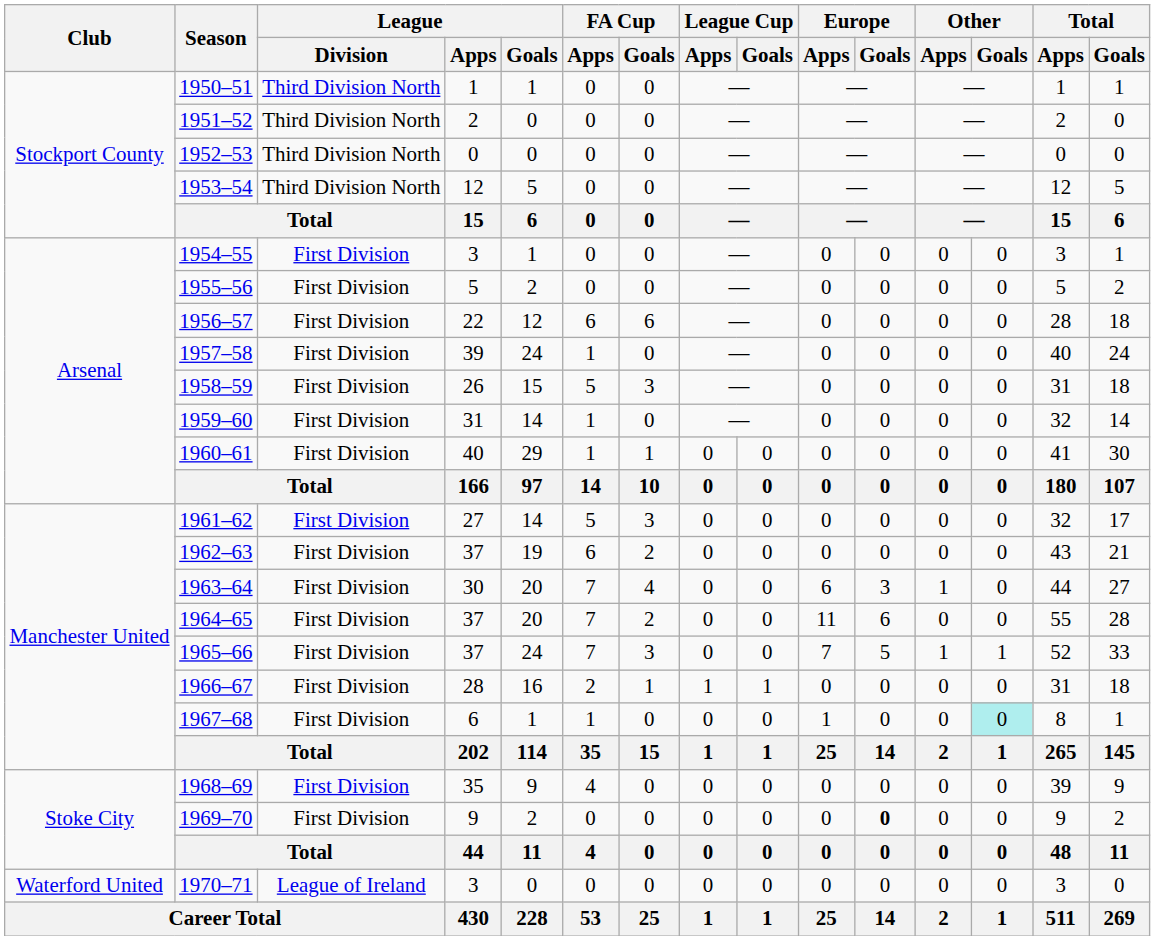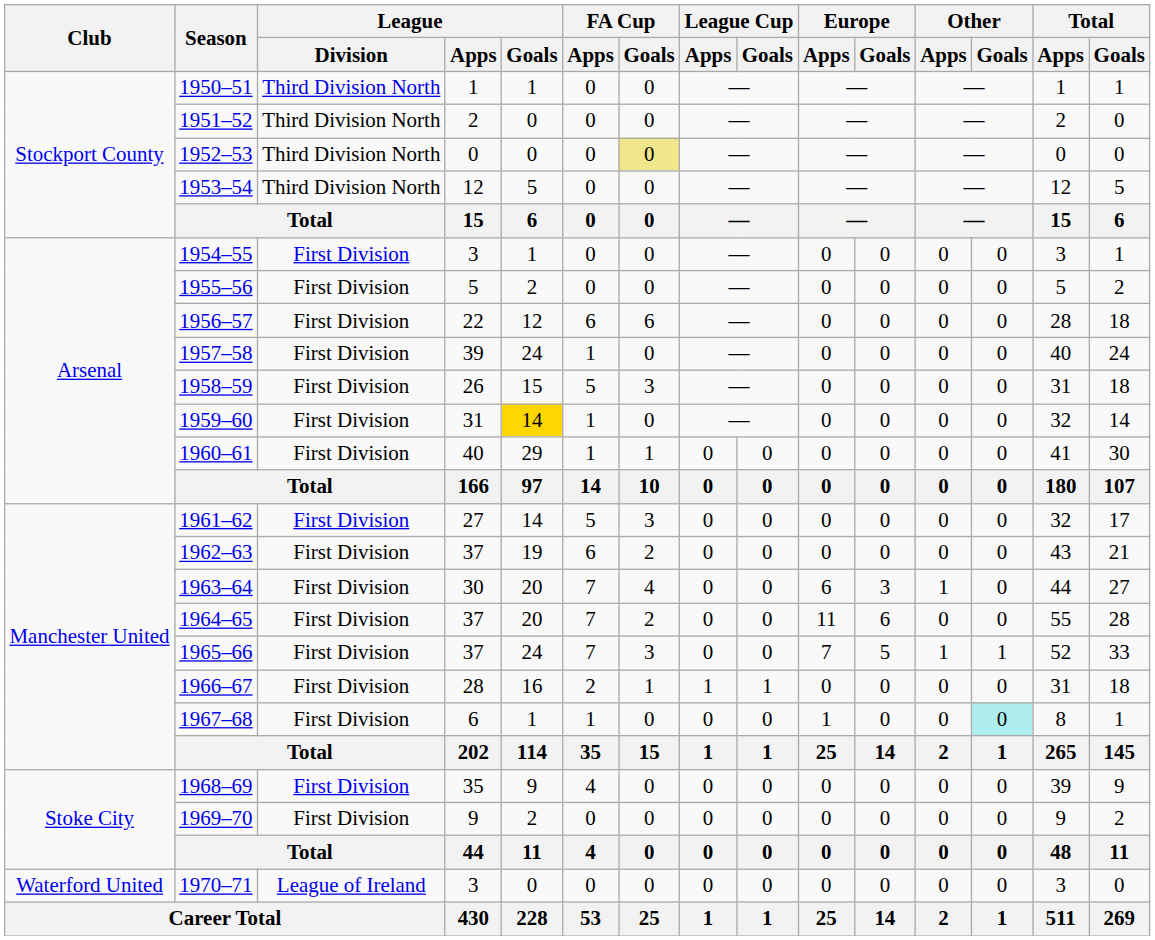(649, 154) no background -> (649, 154) khaki background
(532, 420) no background -> (532, 420) gold background
(885, 818) bold -> (885, 818) normal
